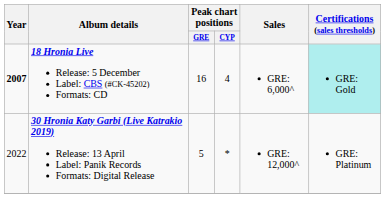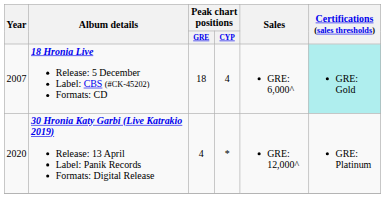(17, 78) bold -> (17, 78) normal
(201, 78) 16 -> (201, 78) 18
(17, 153) 2022 -> (17, 153) 2020
(201, 153) 5 -> (201, 153) 4
